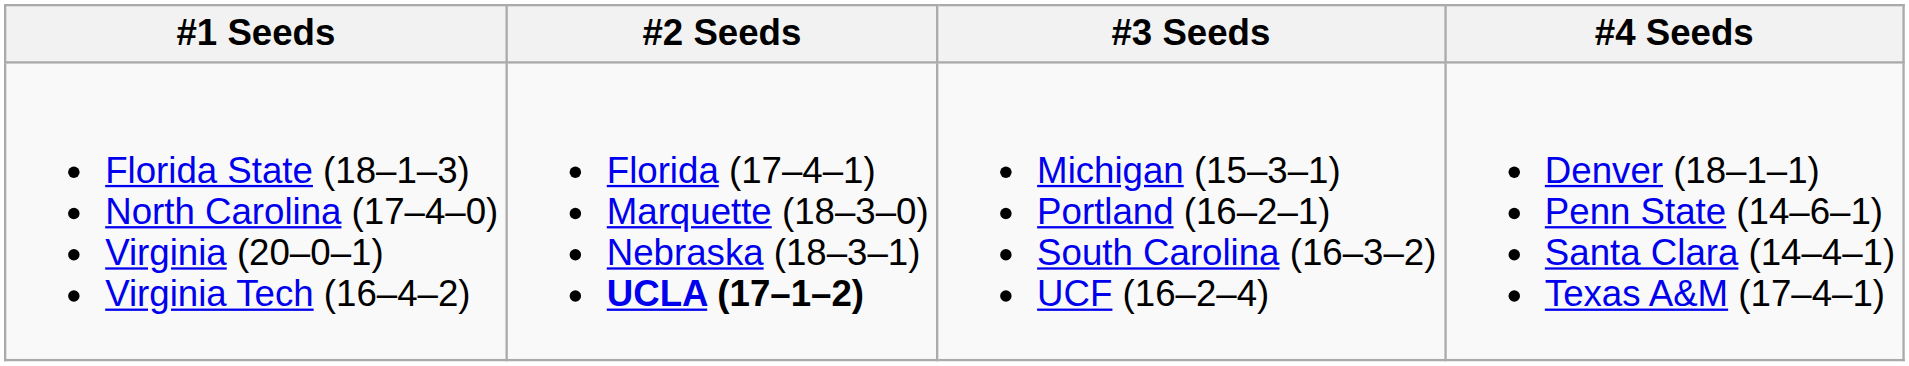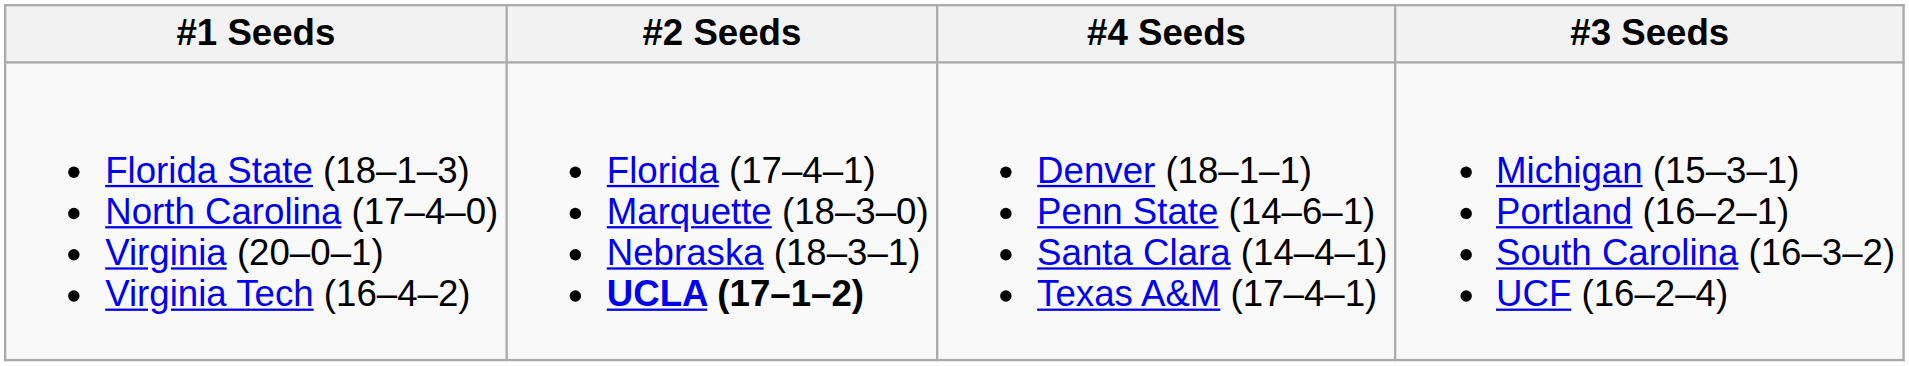columns swapped: (1191, 33) <-> (1674, 33)
